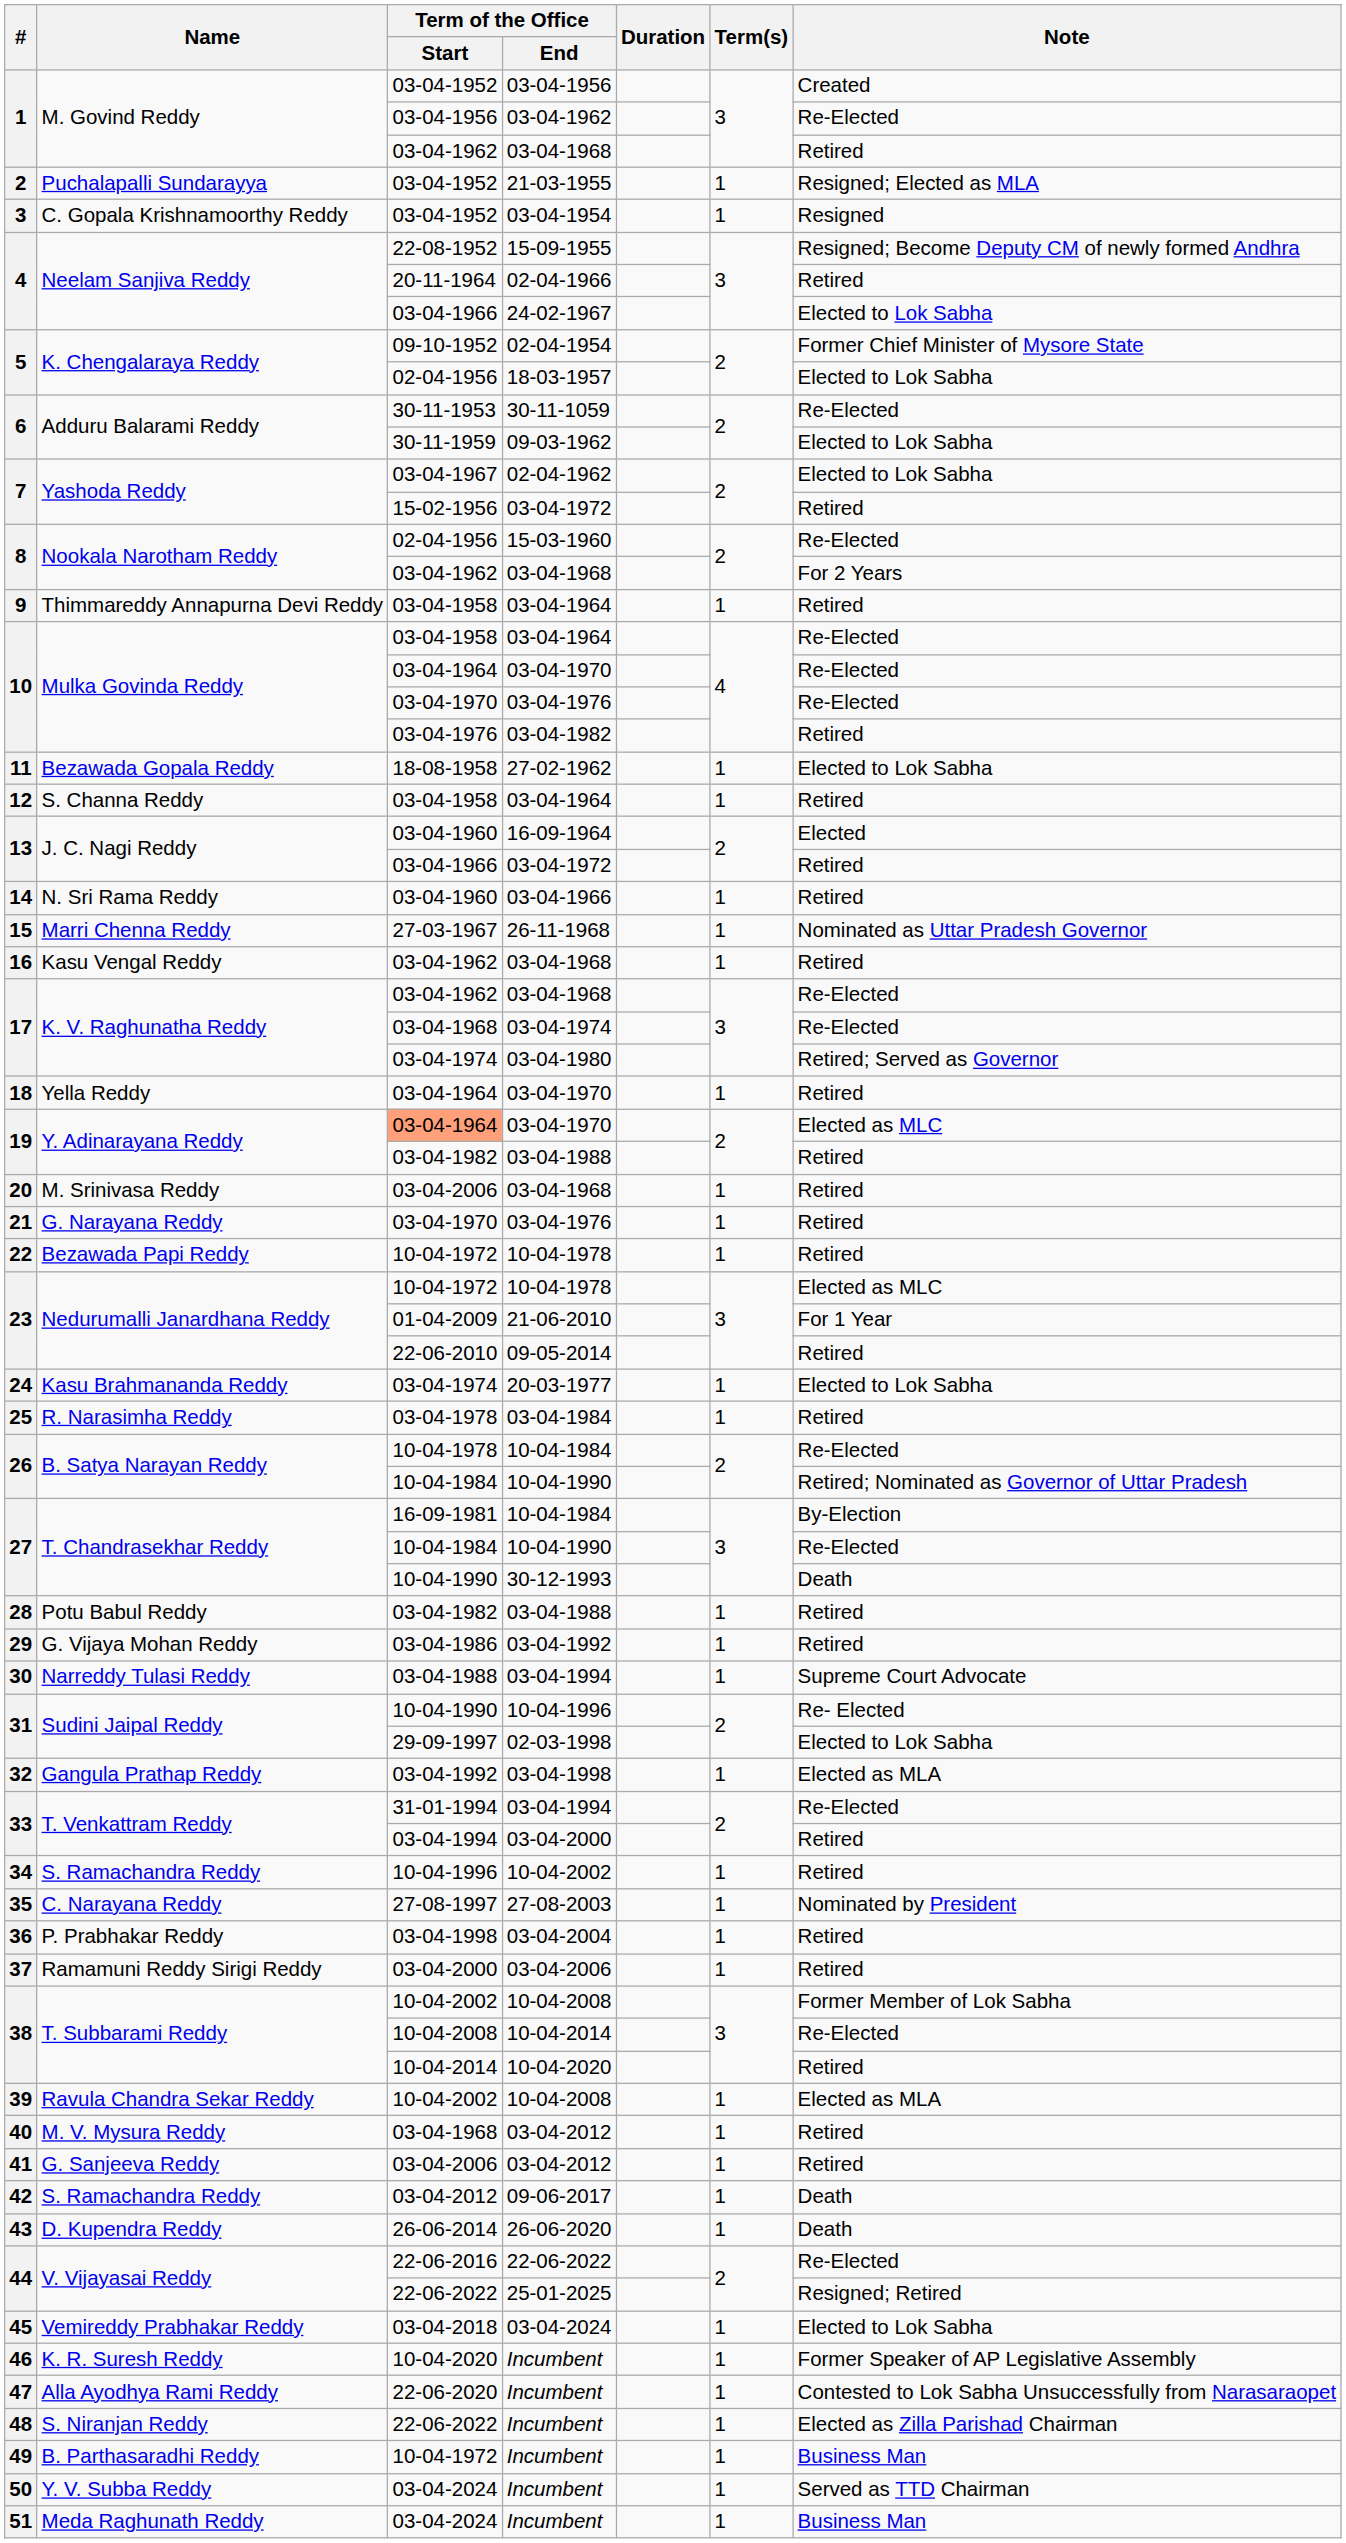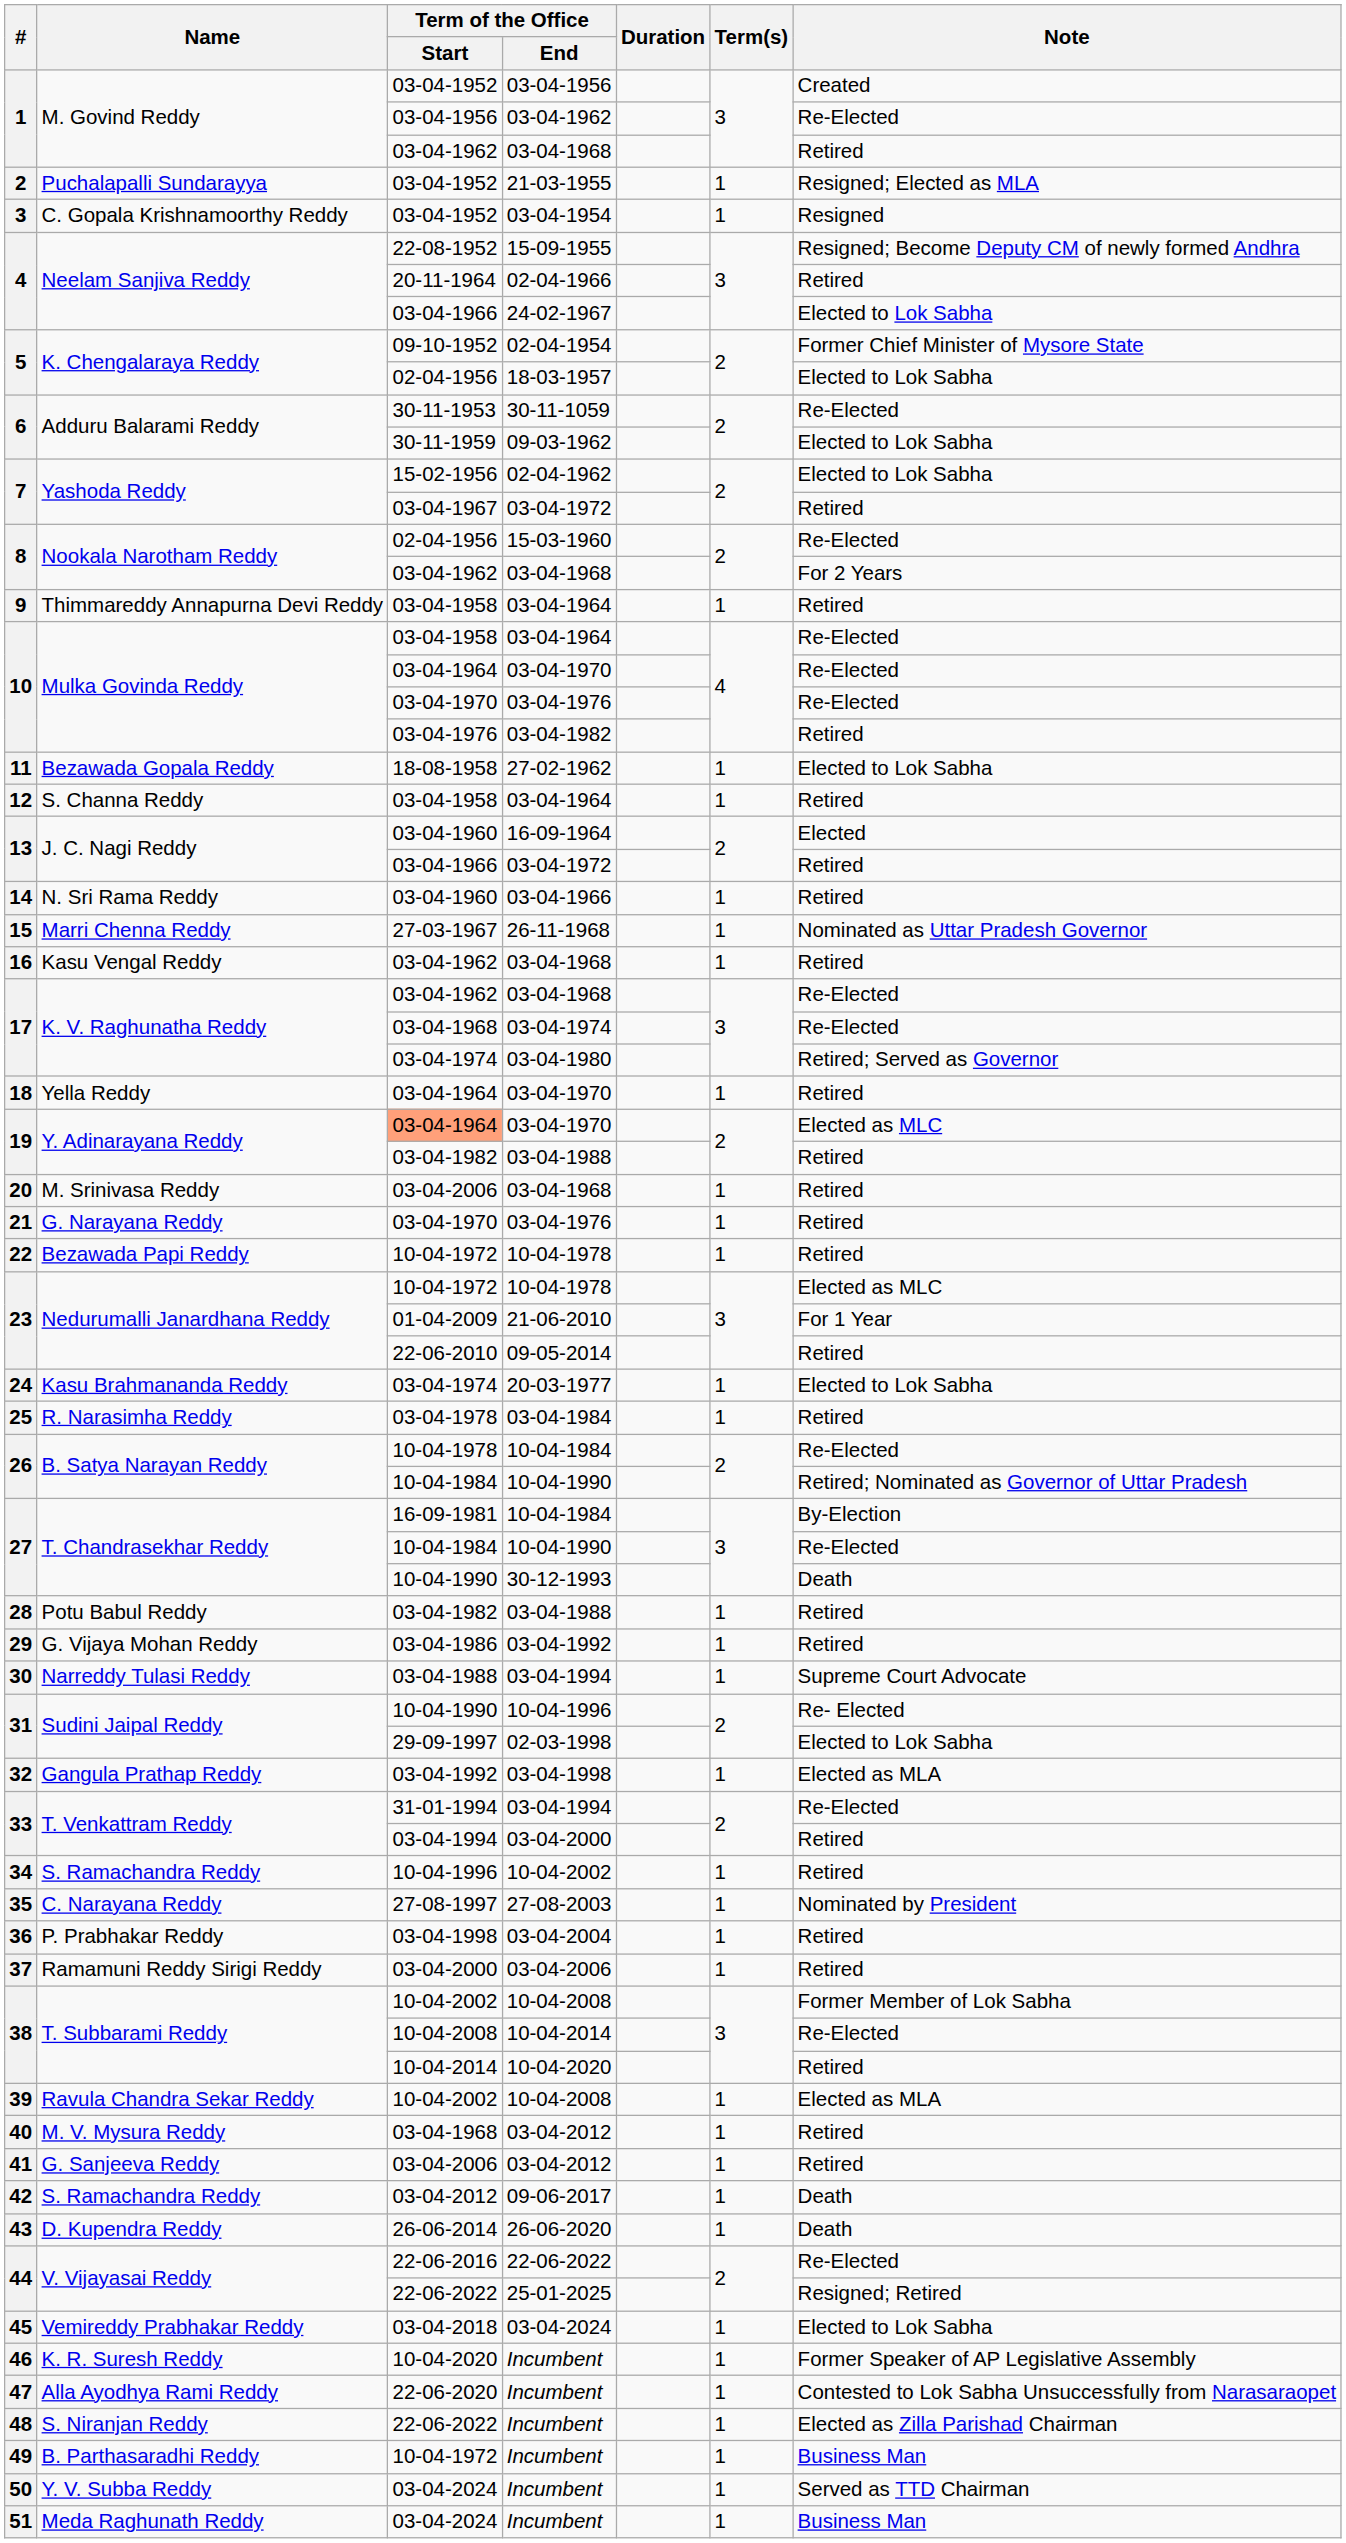(445, 475) 03-04-1967 -> (445, 475) 15-02-1956
(445, 507) 15-02-1956 -> (445, 507) 03-04-1967
